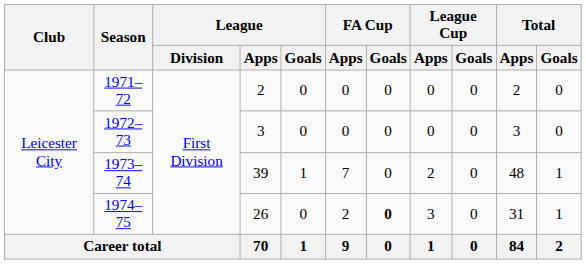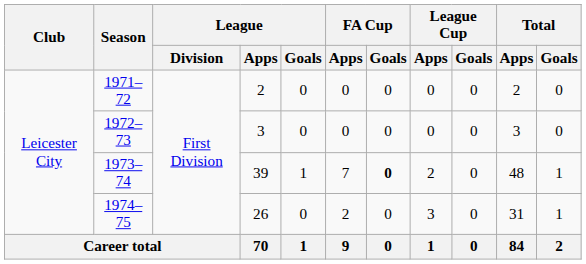(388, 172) normal -> (388, 172) bold
(388, 214) bold -> (388, 214) normal
